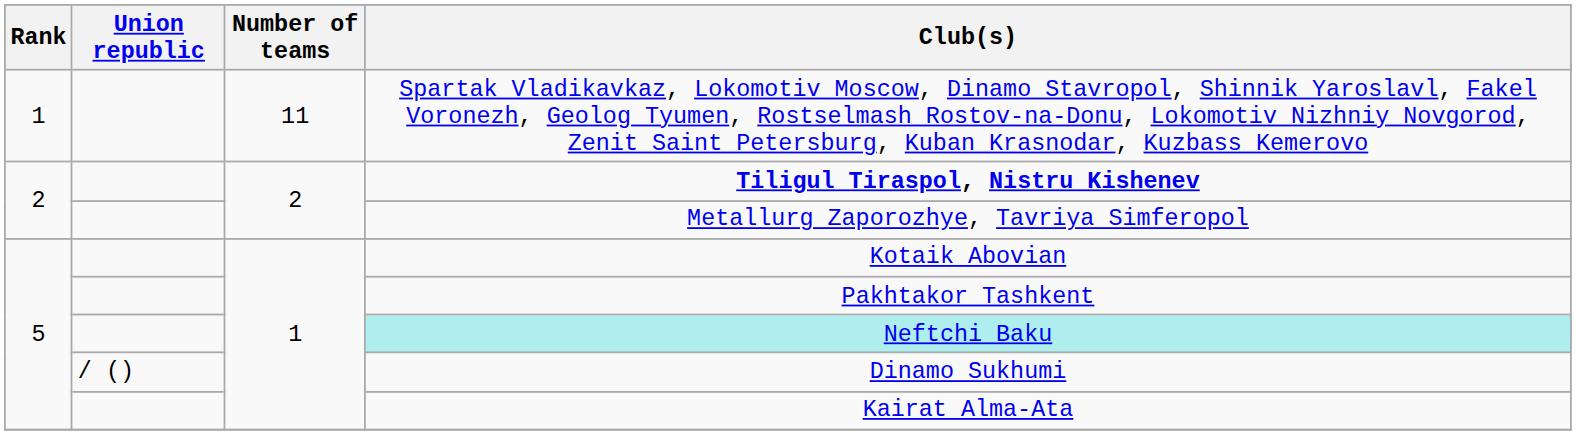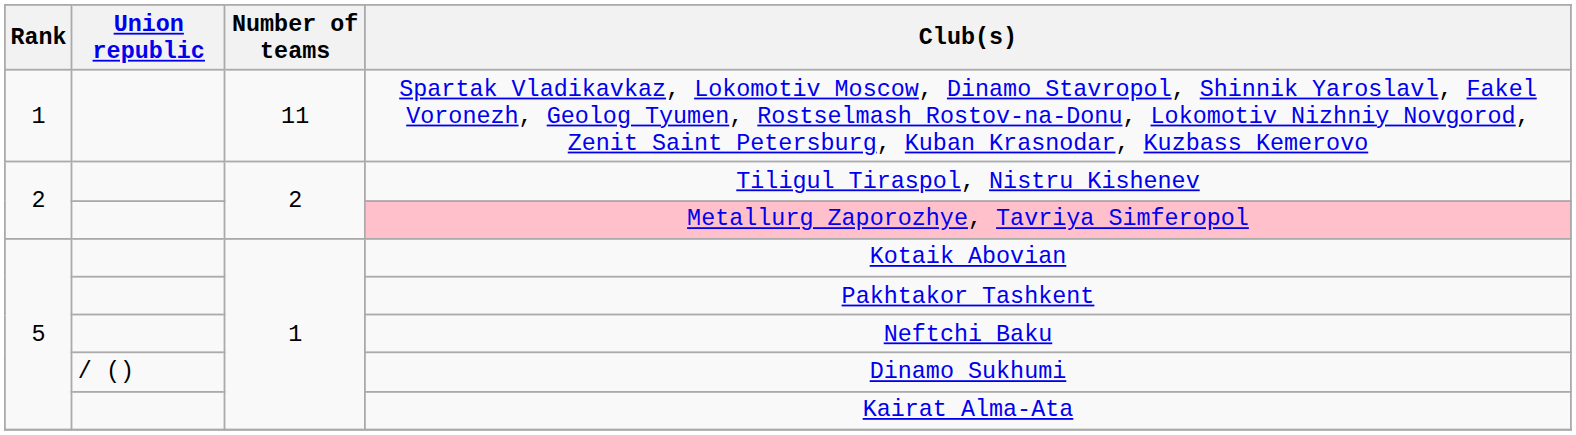(968, 181) bold -> (968, 181) normal
(968, 219) no background -> (968, 219) pink background
(968, 334) paleturquoise background -> (968, 334) no background
